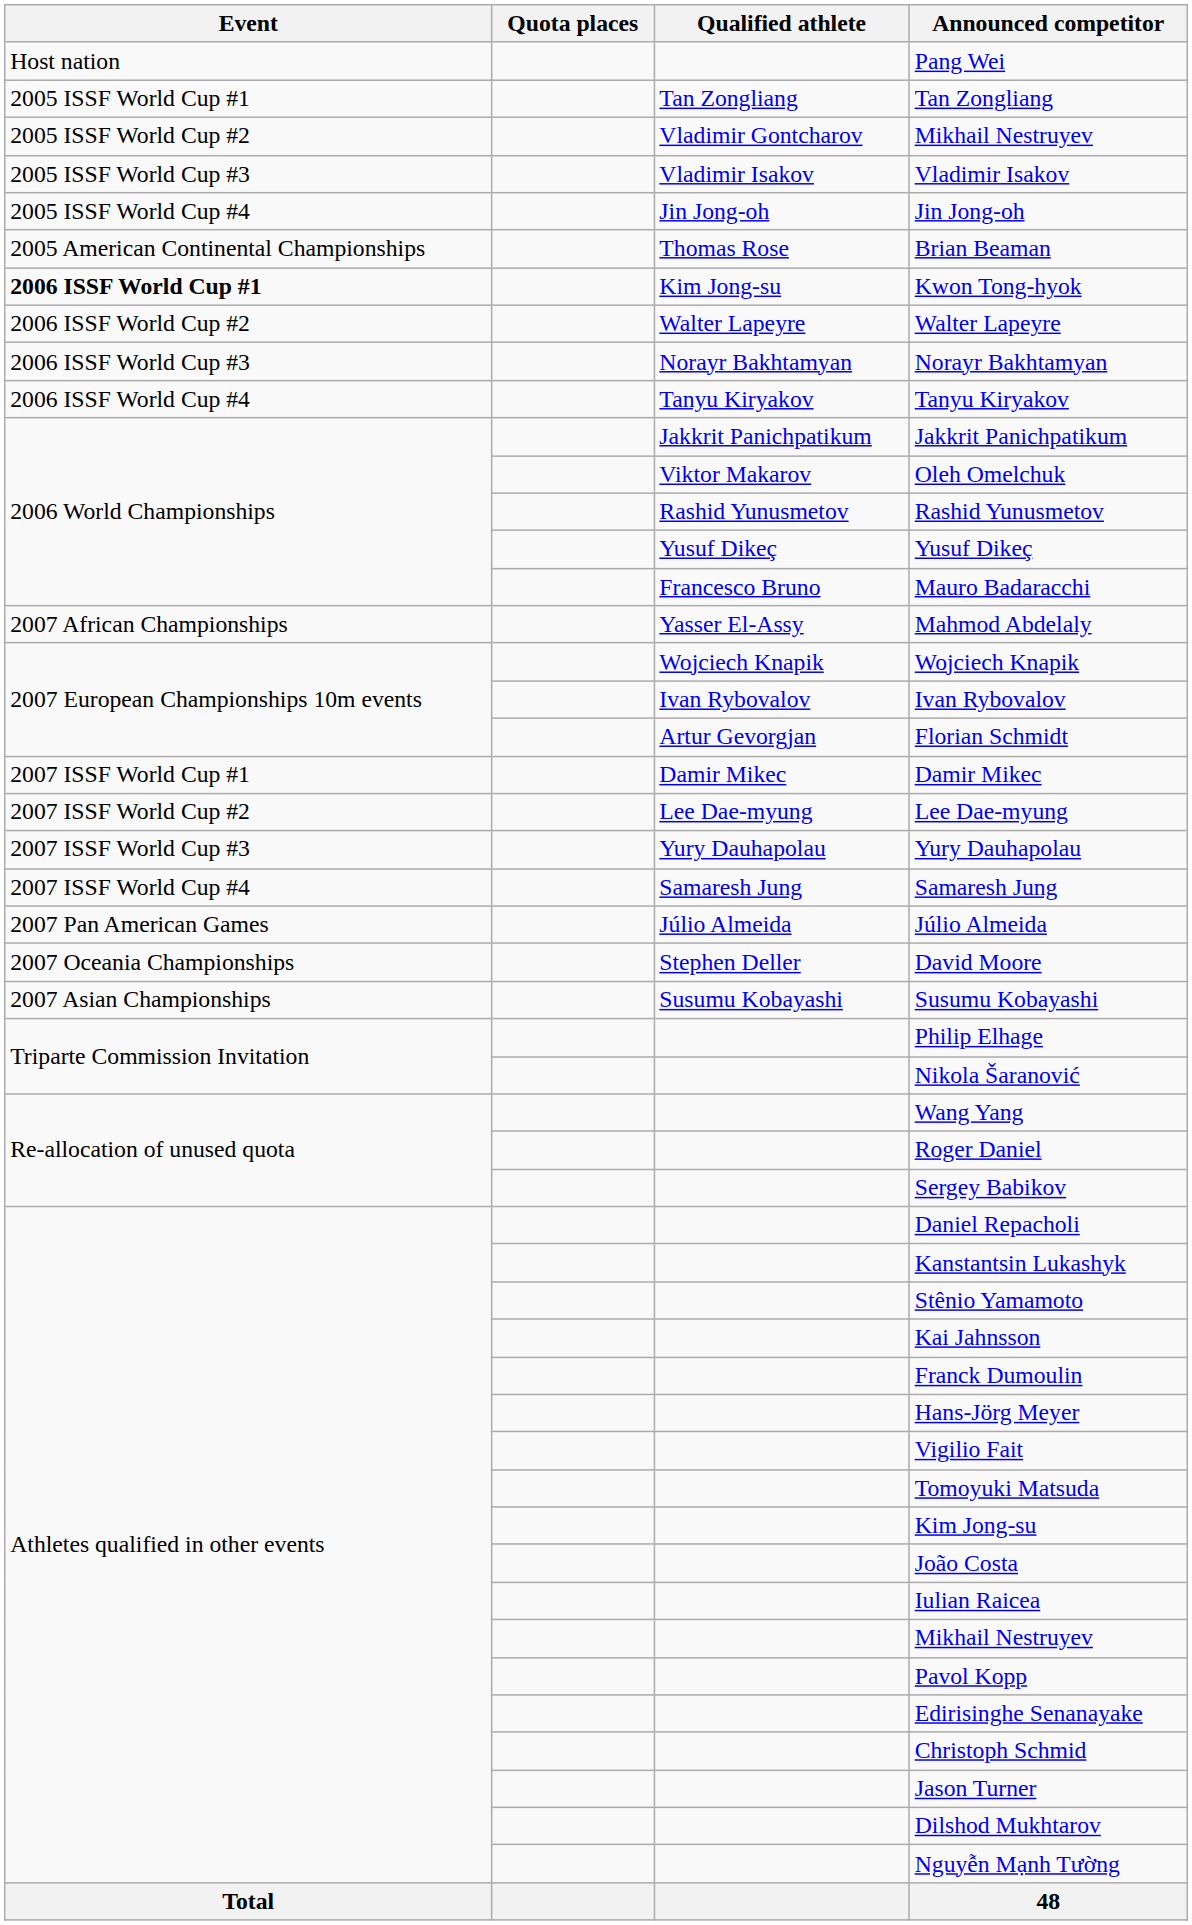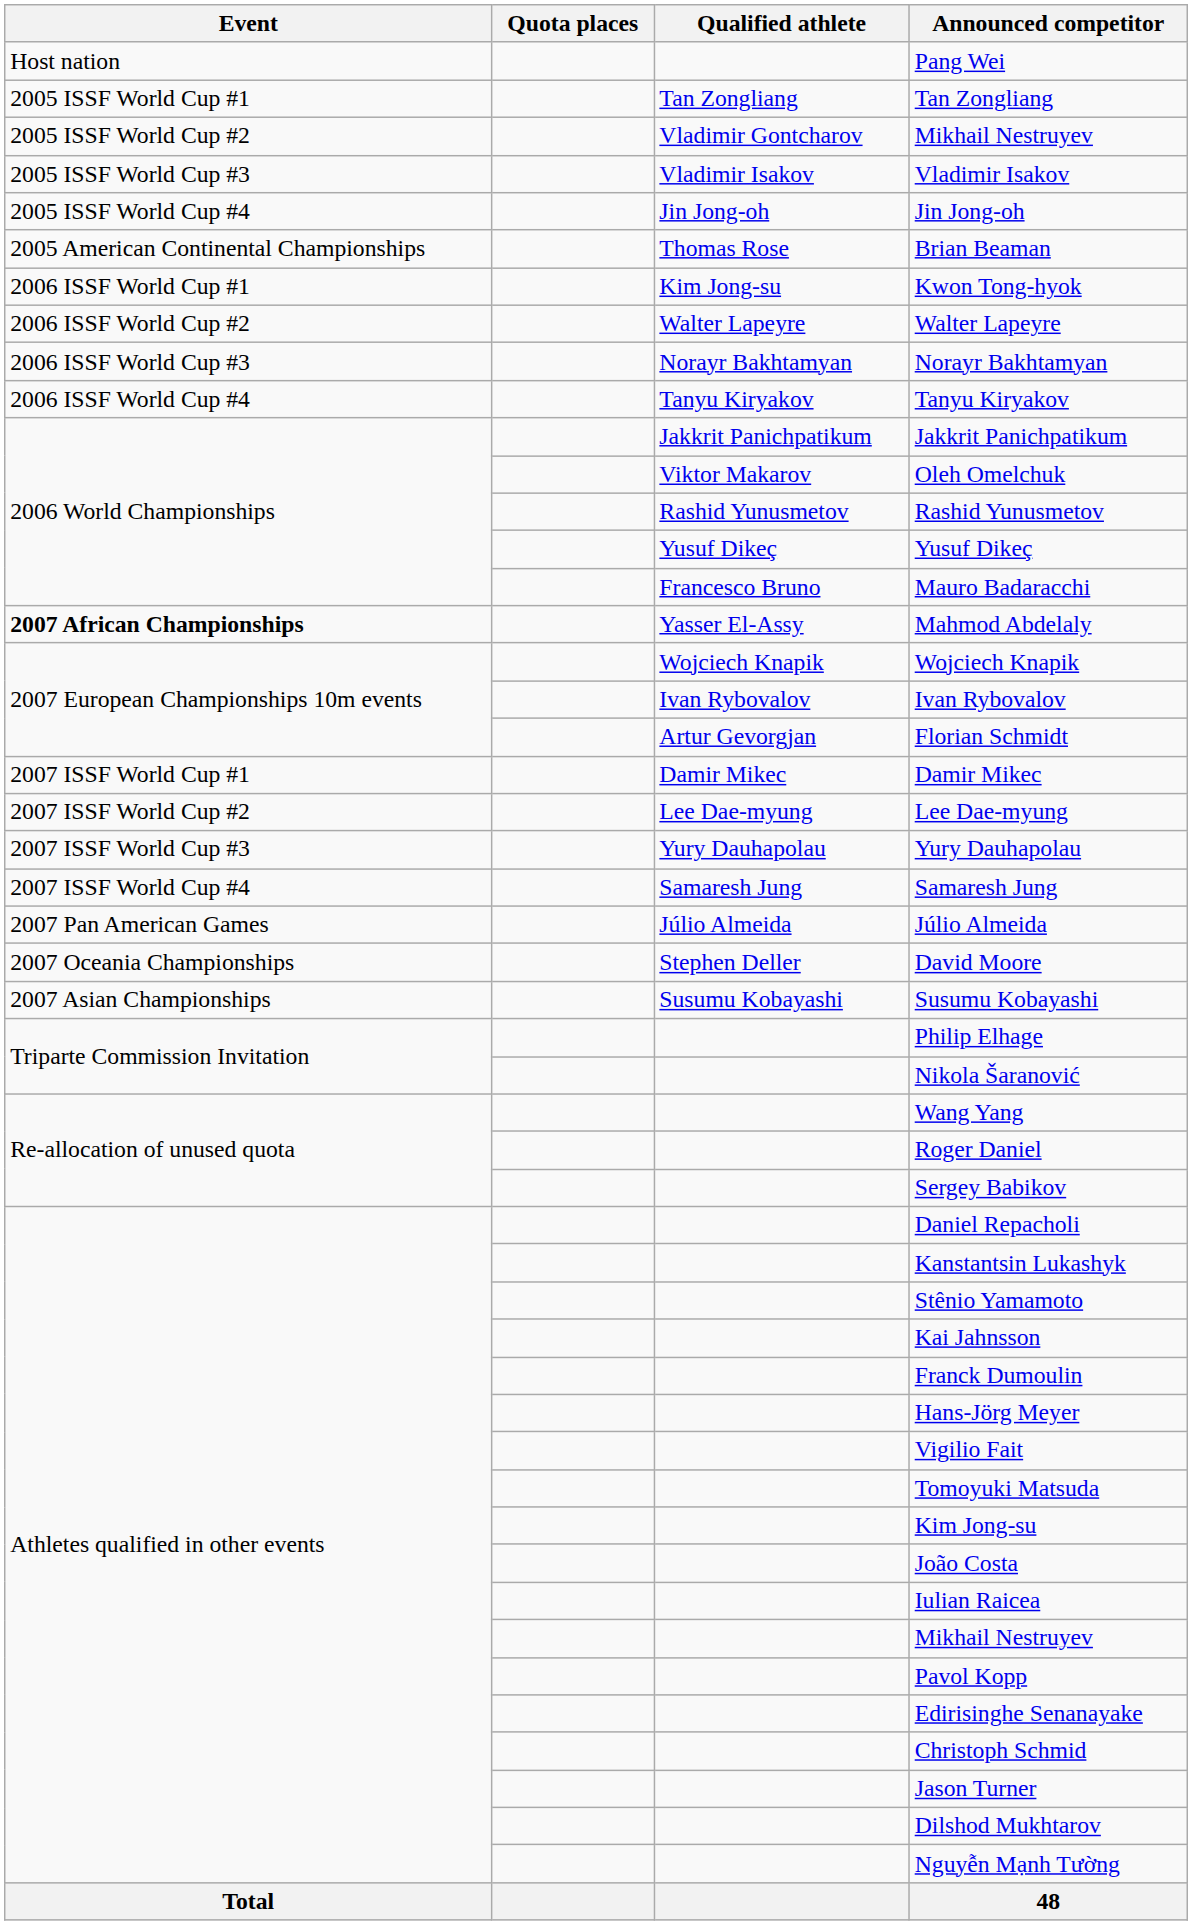(136, 286) bold -> (130, 286) normal
(149, 624) normal -> (157, 624) bold
